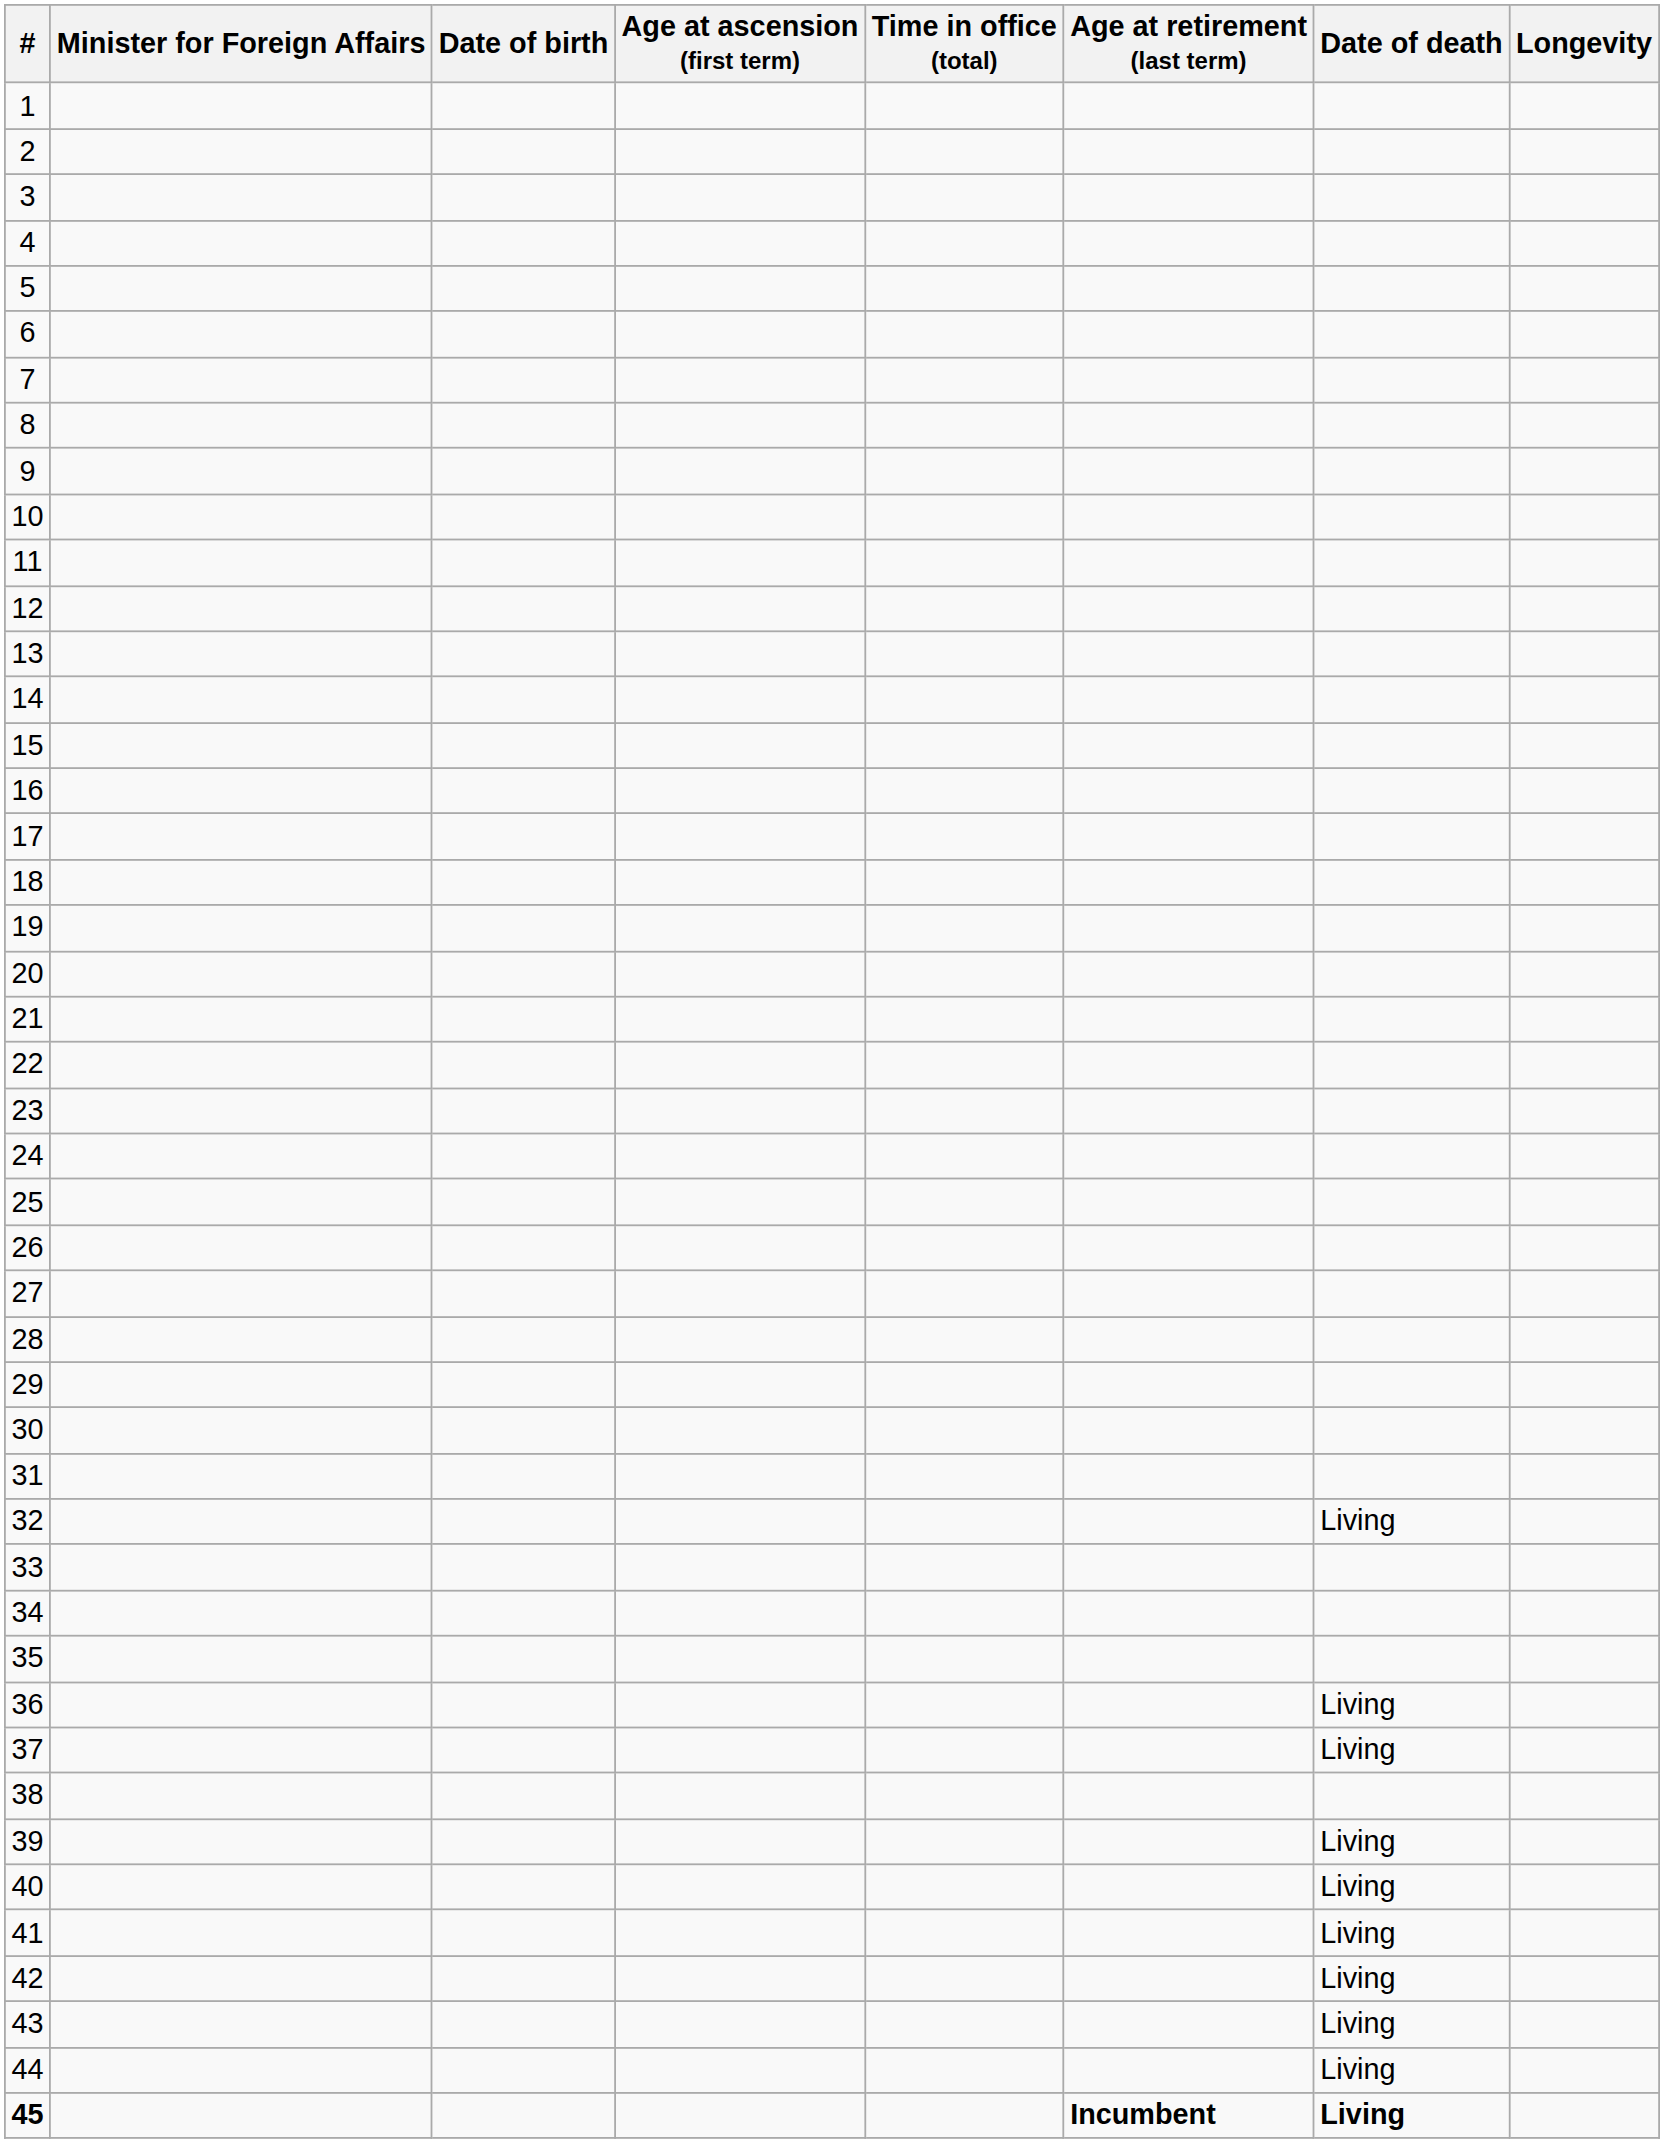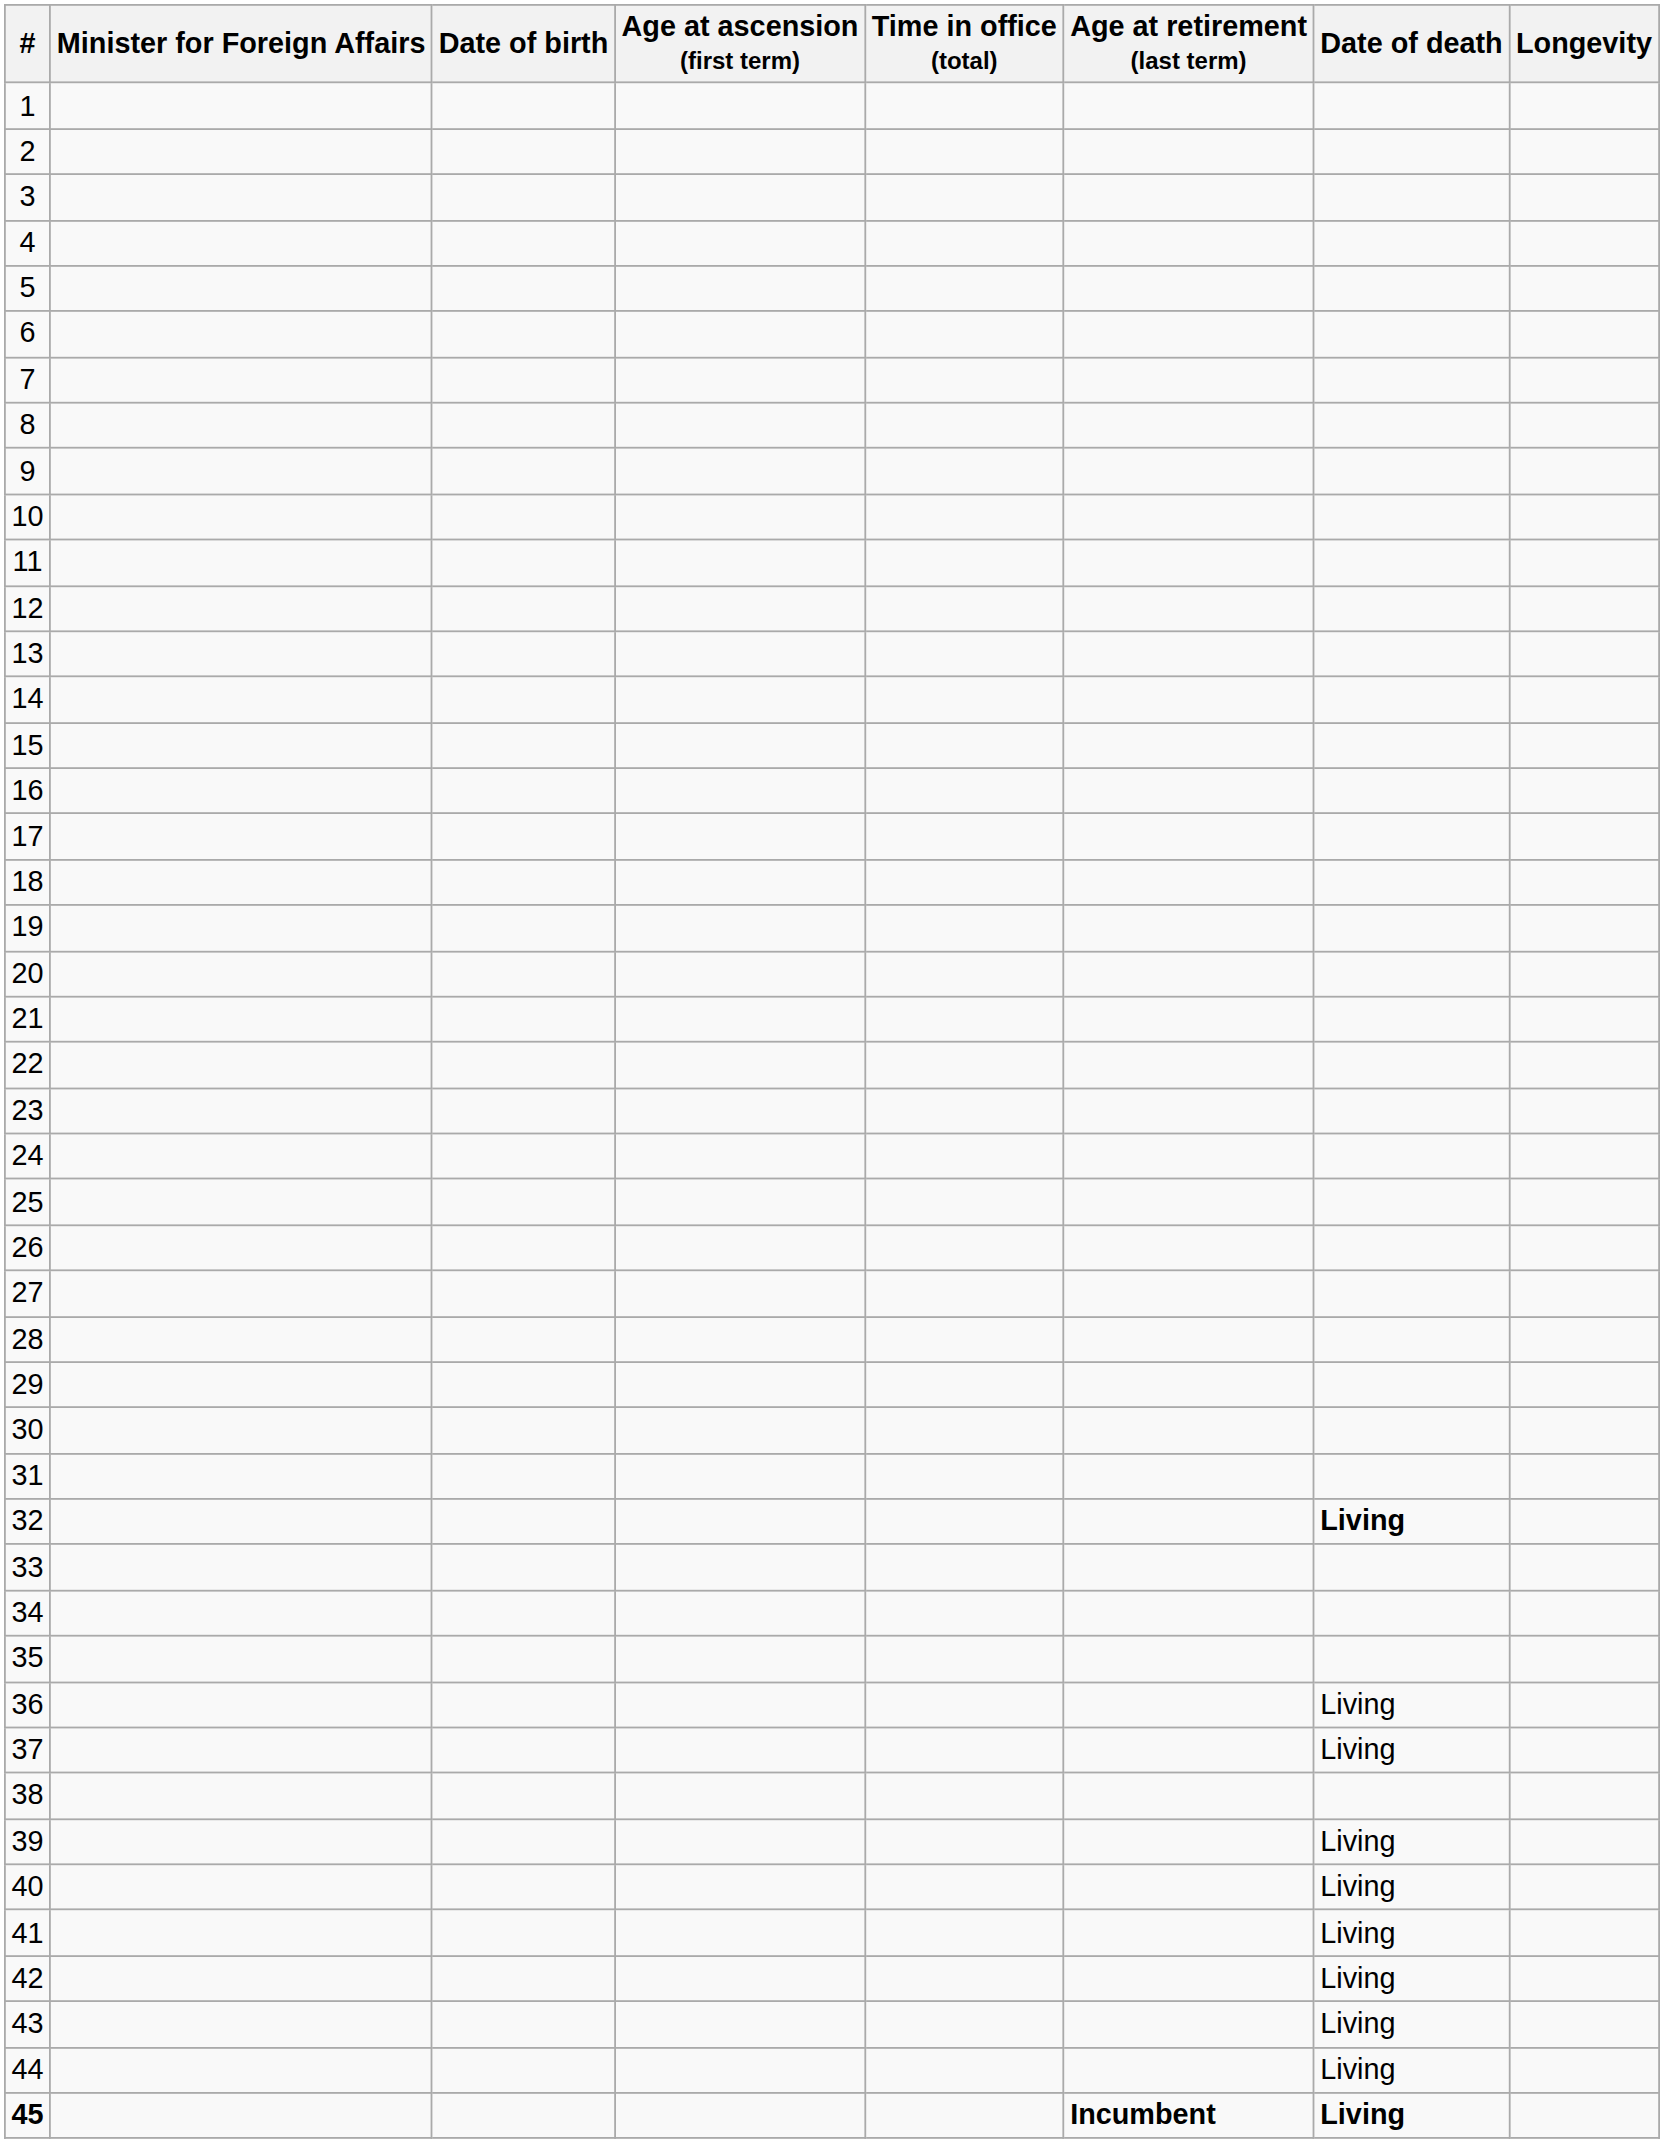(1358, 1521) normal -> (1363, 1521) bold
